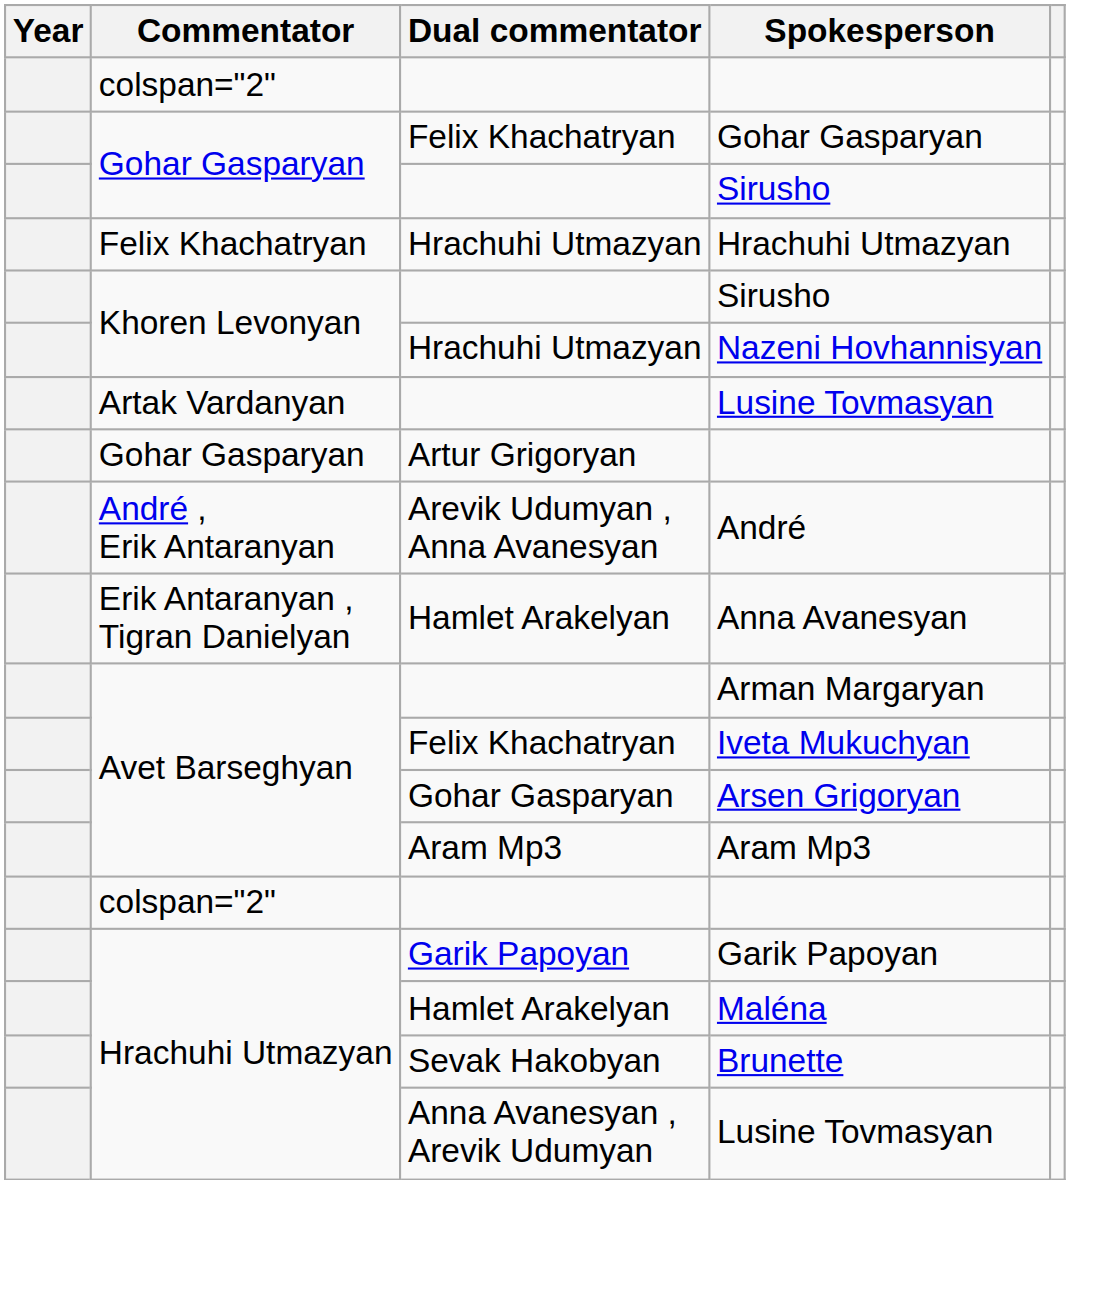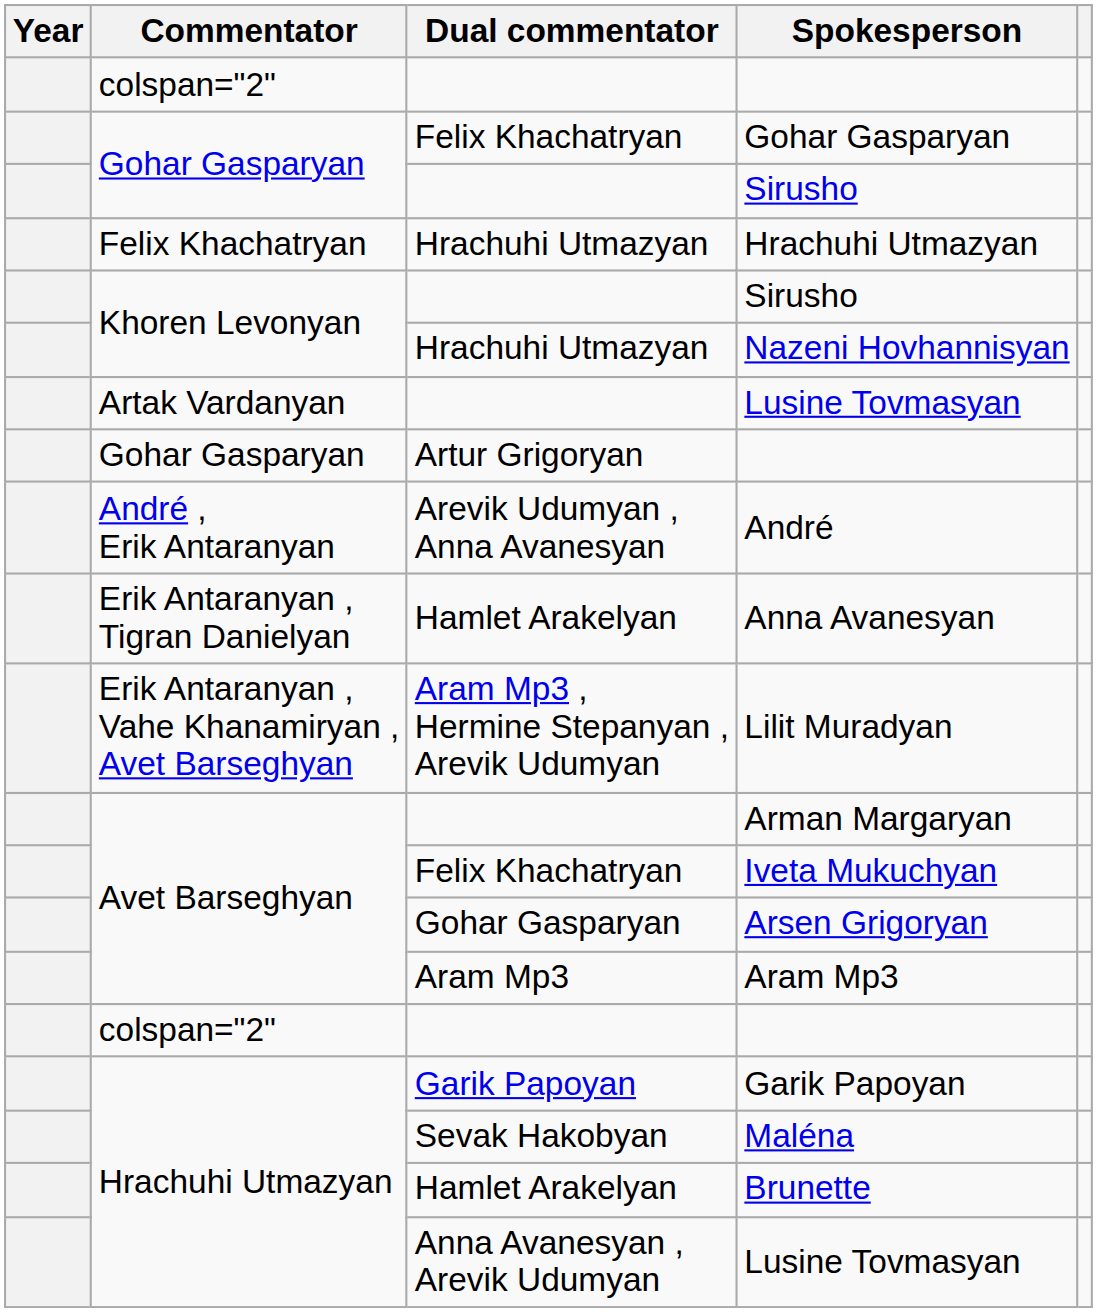+ row: (249, 727)
(539, 1007) Hamlet Arakelyan -> (541, 1136) Sevak Hakobyan
(534, 1060) Sevak Hakobyan -> (546, 1189) Hamlet Arakelyan
